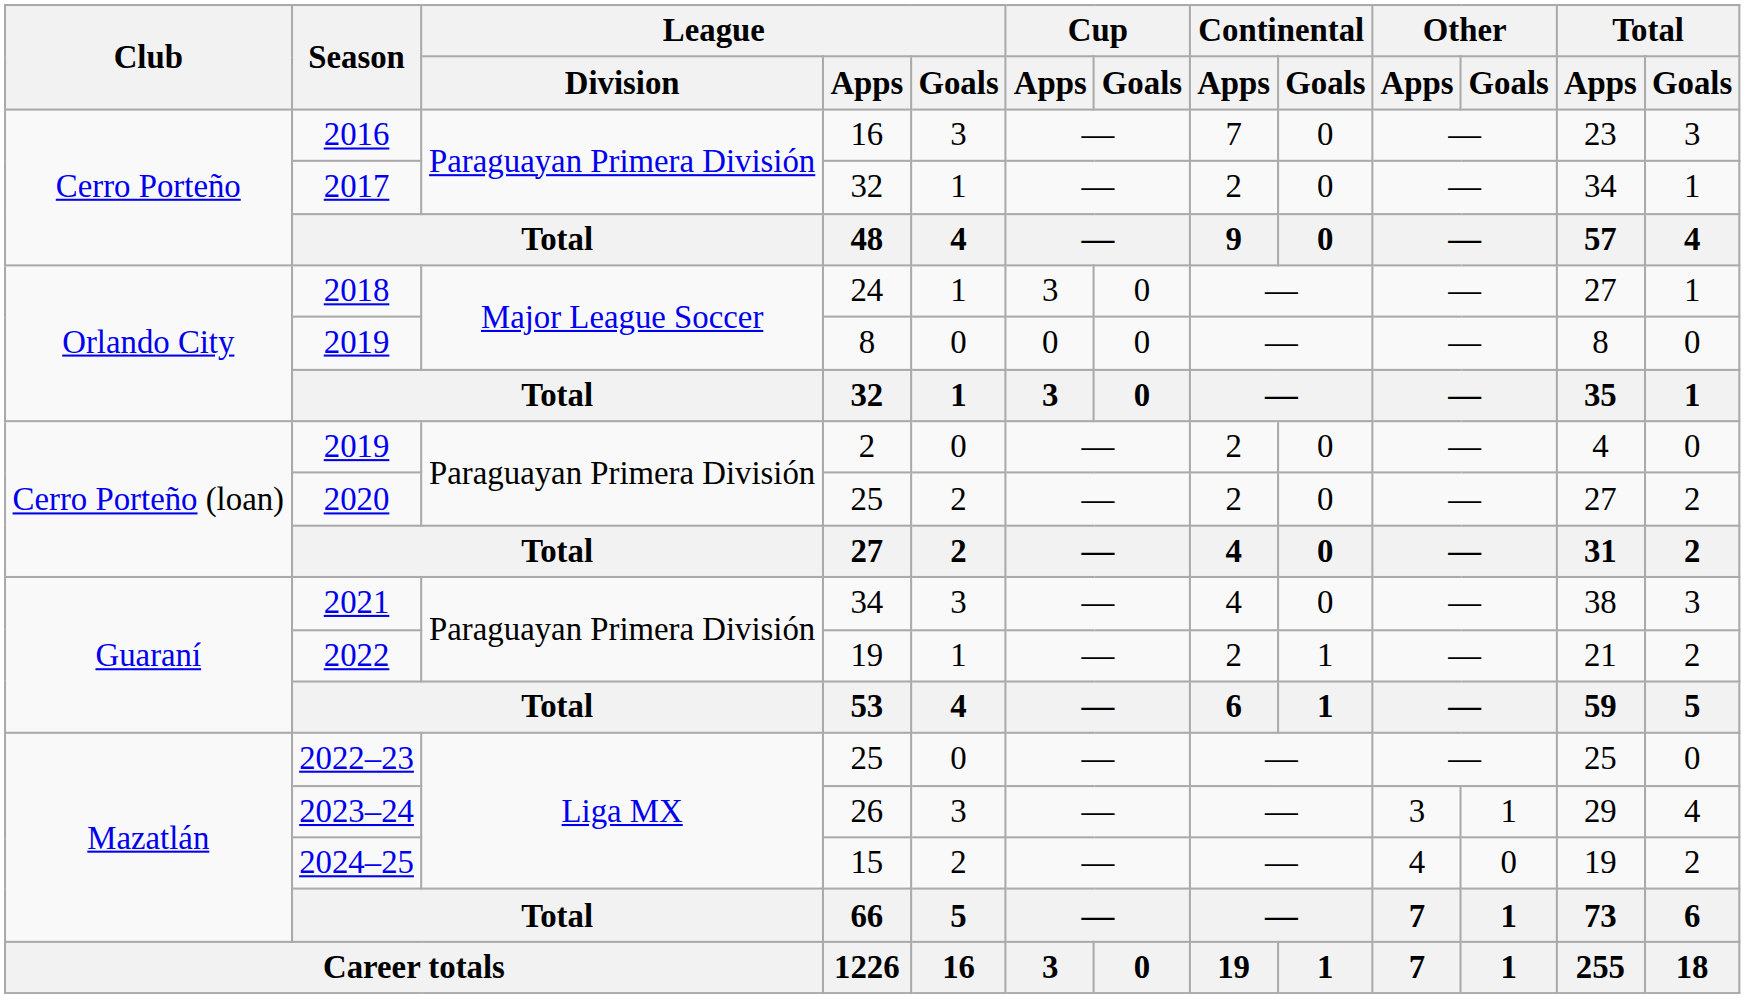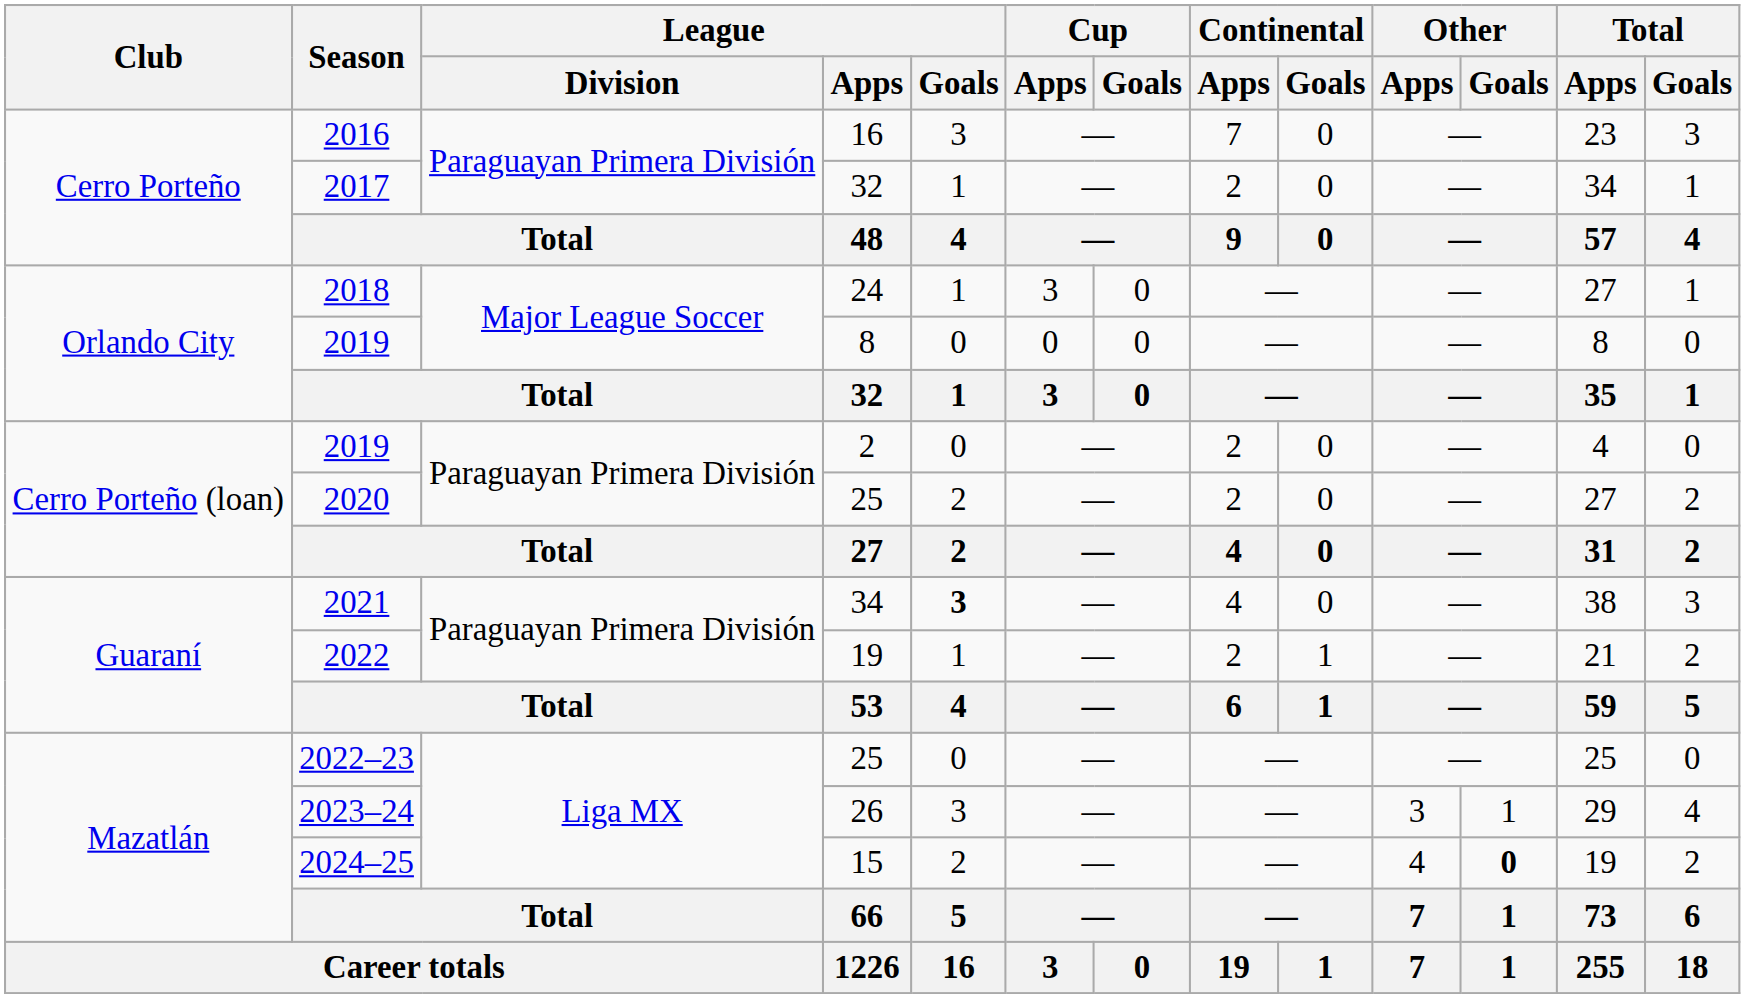(959, 602) normal -> (959, 602) bold
(1509, 862) normal -> (1509, 862) bold
